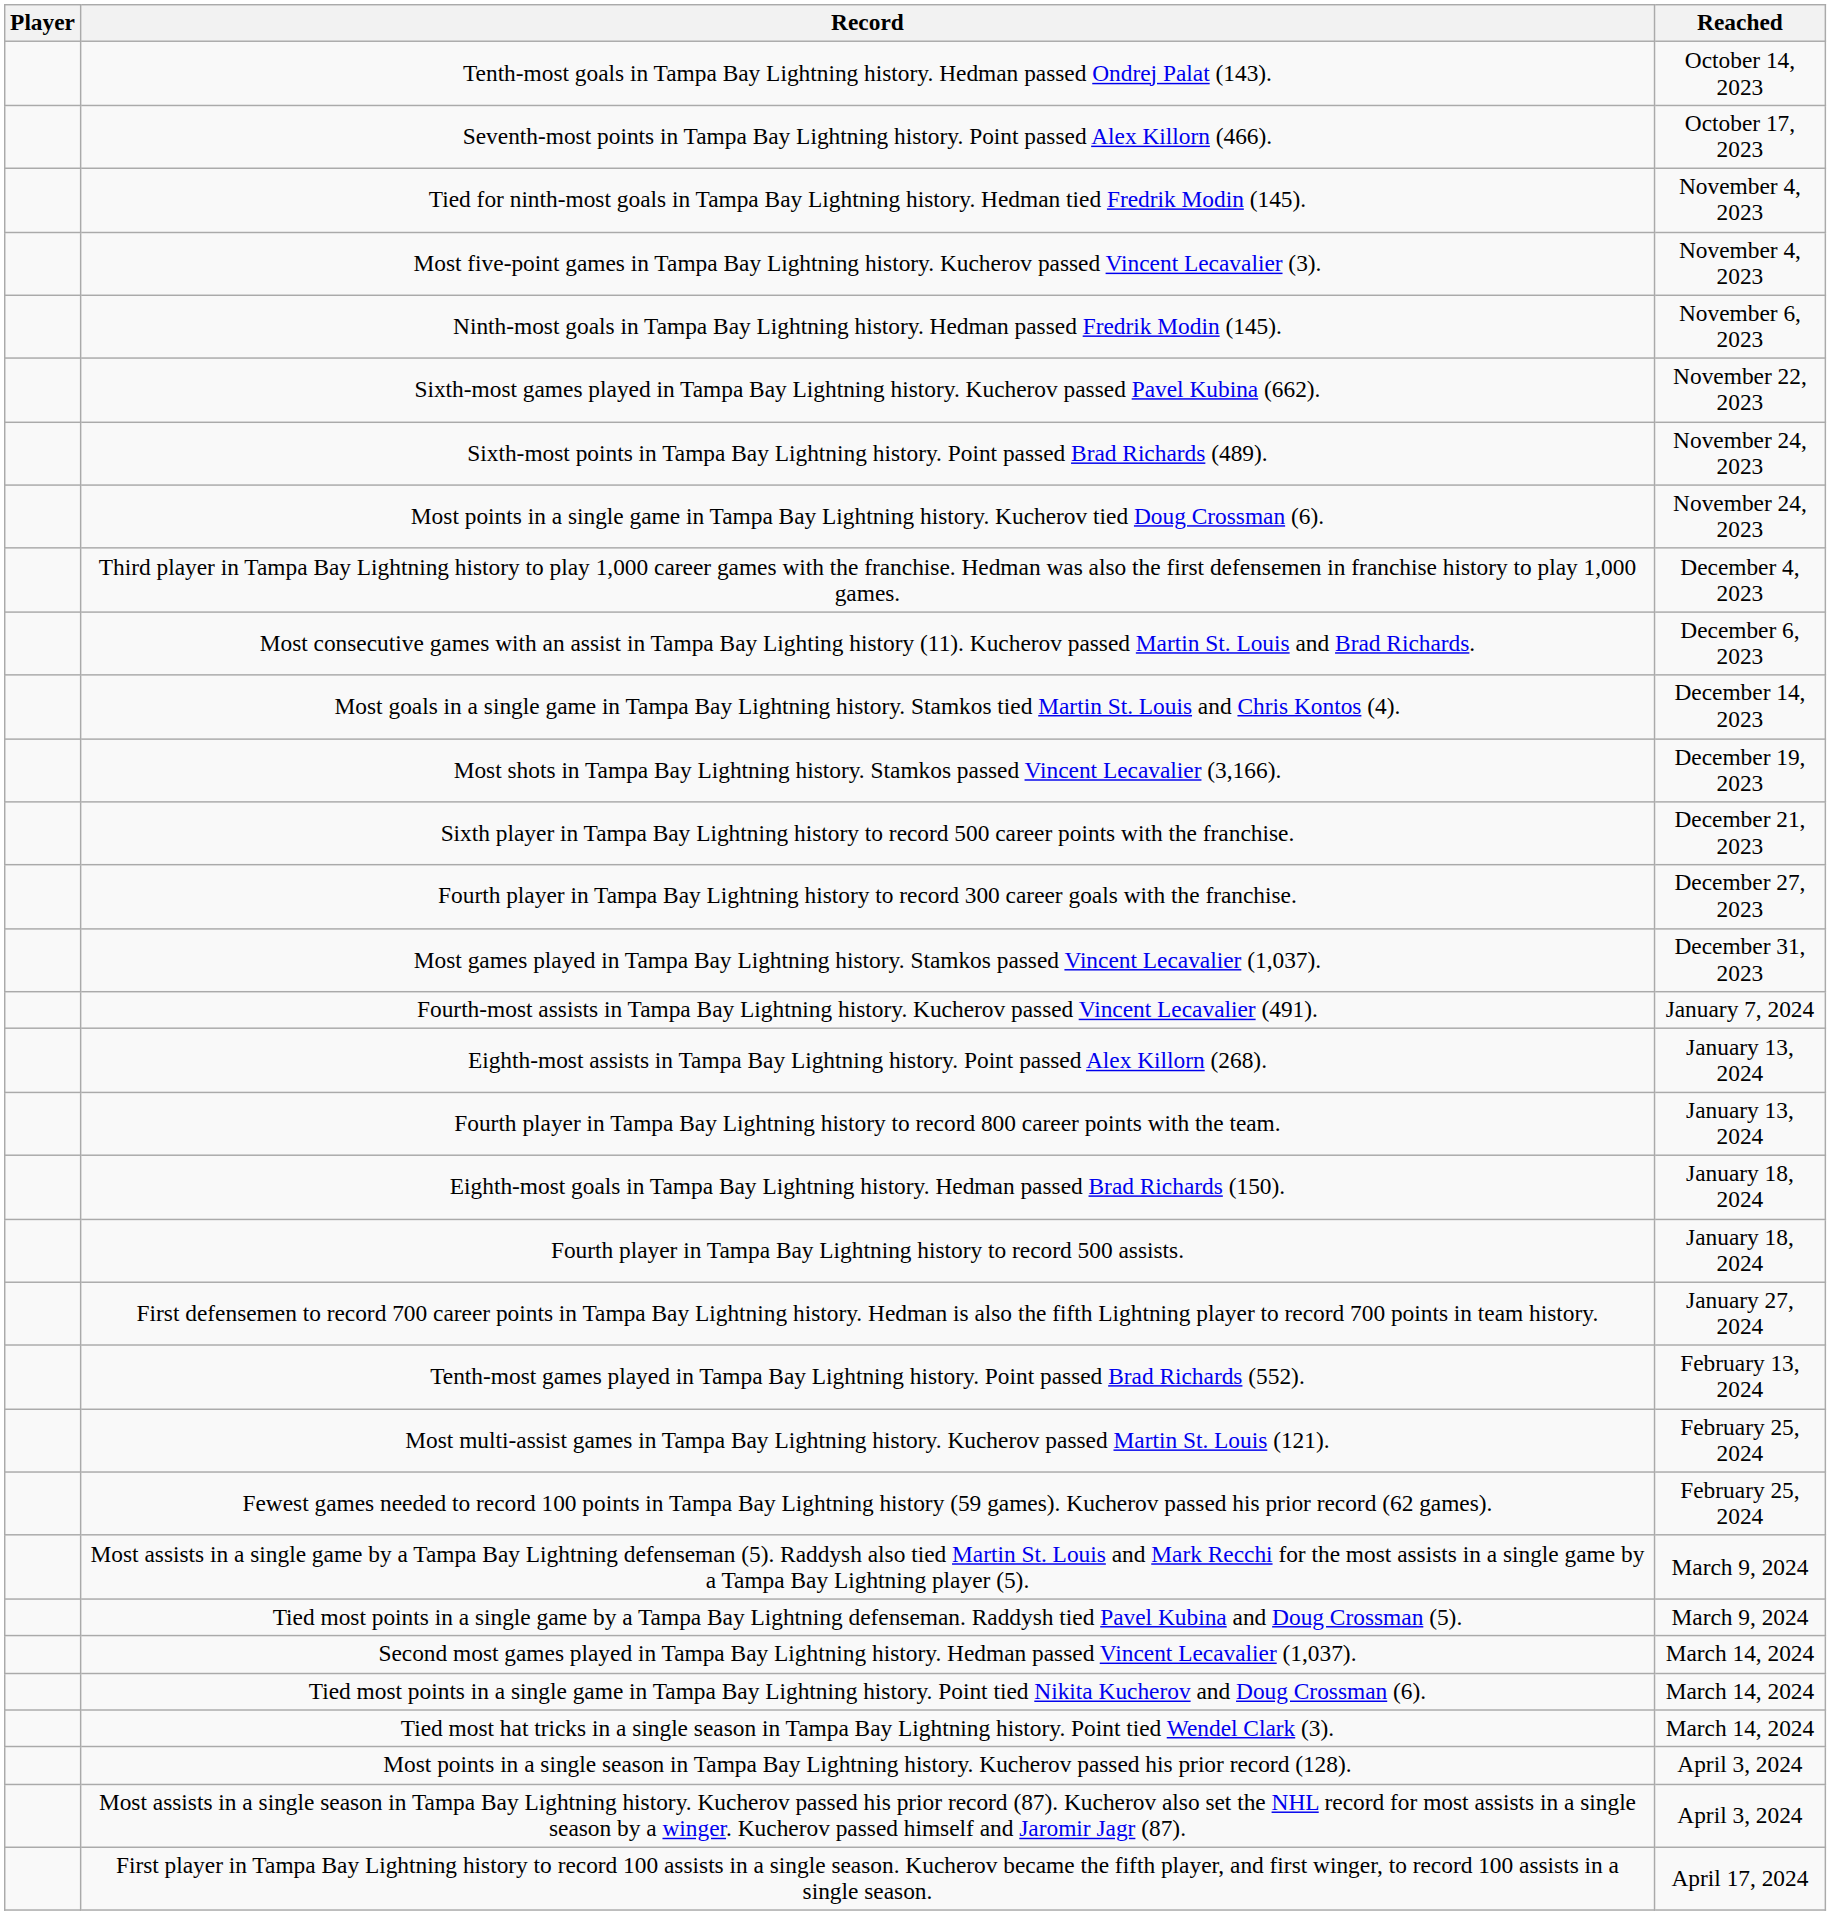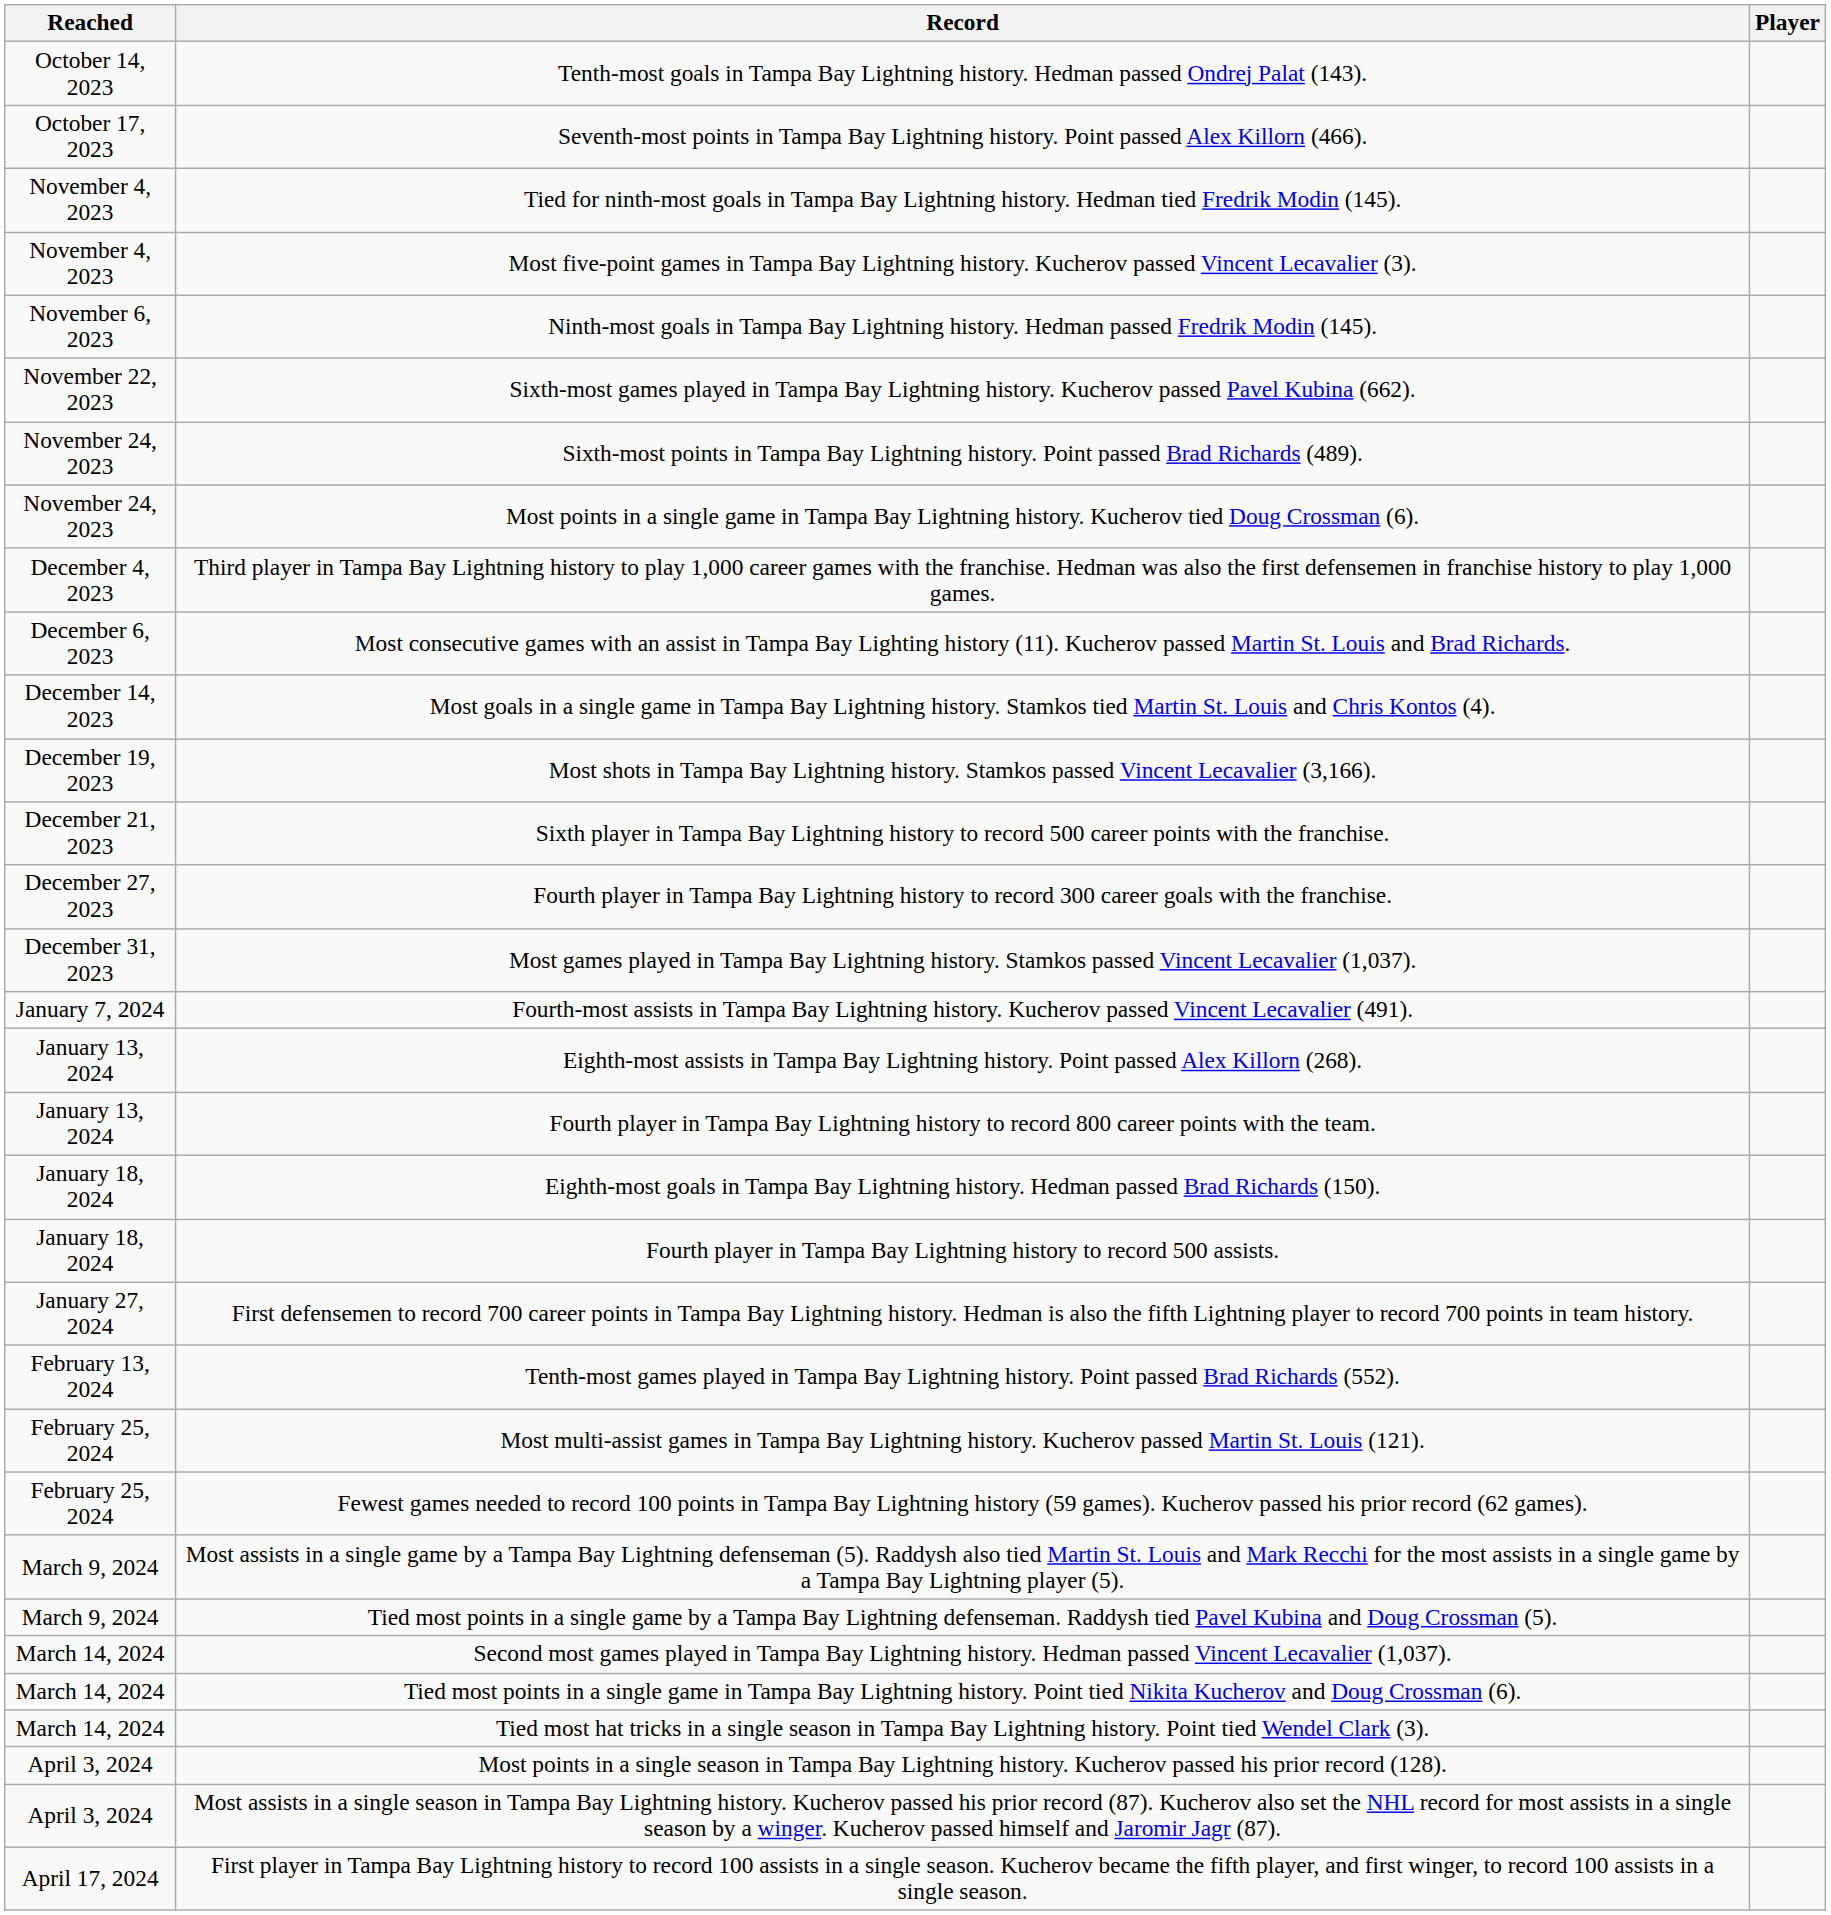columns swapped: (43, 23) <-> (1740, 23)
